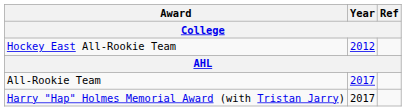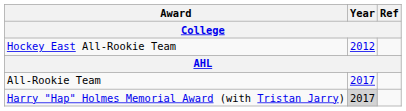(362, 98) no background -> (362, 98) lightgrey background
